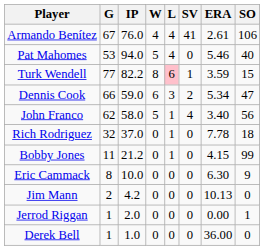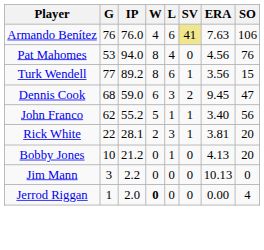(109, 34) 67 -> (109, 34) 76
(172, 34) 4 -> (172, 34) 6
(190, 34) no background -> (190, 34) khaki background
(218, 34) 2.61 -> (218, 34) 7.63
(155, 54) 5 -> (155, 54) 8
(218, 54) 5.46 -> (218, 54) 4.56
(248, 54) 40 -> (248, 54) 76
(132, 74) 82.2 -> (132, 74) 89.2
(172, 74) pink background -> (172, 74) no background
(218, 74) 3.59 -> (218, 74) 3.56
(109, 94) 66 -> (109, 94) 68
(218, 94) 5.34 -> (218, 94) 9.45
(132, 114) 58.0 -> (132, 114) 55.2
(190, 114) 4 -> (190, 114) 1
- row: (52, 134)
+ row: (52, 134)
(109, 154) 11 -> (109, 154) 10
(218, 154) 4.15 -> (218, 154) 4.13
(248, 154) 99 -> (248, 154) 20
- row: (52, 174)
(109, 194) 2 -> (109, 174) 3
(132, 194) 4.2 -> (132, 174) 2.2
(155, 214) normal -> (155, 194) bold
(248, 214) 1 -> (248, 194) 4
- row: (52, 235)
